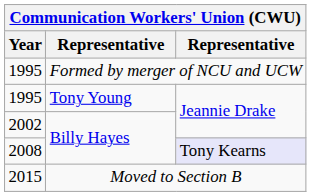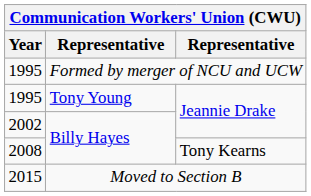(223, 151) lavender background -> (223, 151) no background
